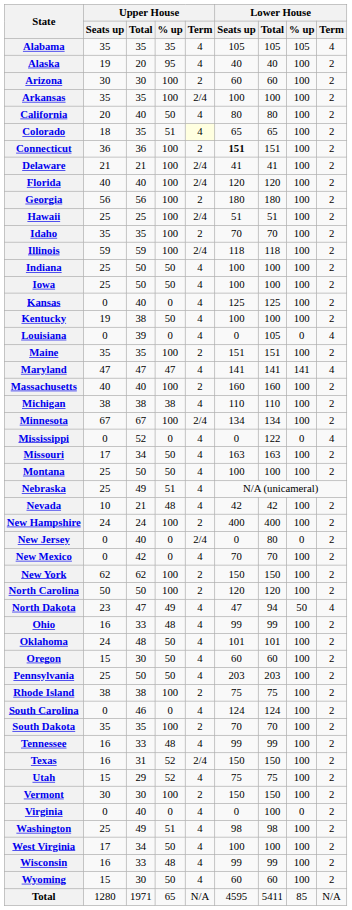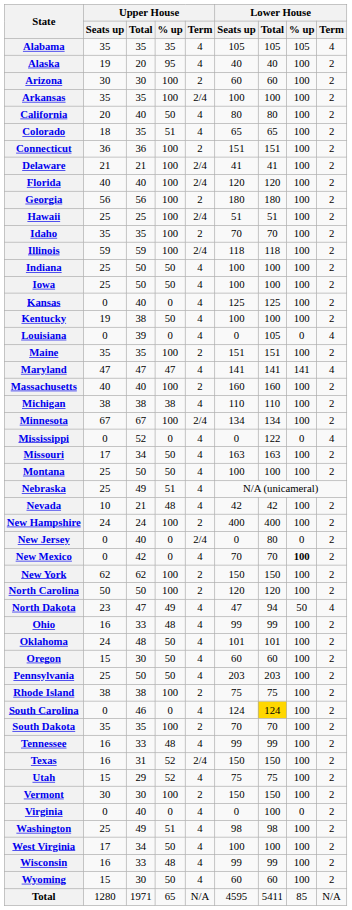(200, 132) lightyellow background -> (200, 132) no background
(236, 149) bold -> (236, 149) normal
(302, 557) normal -> (302, 557) bold
(272, 710) no background -> (272, 710) gold background
